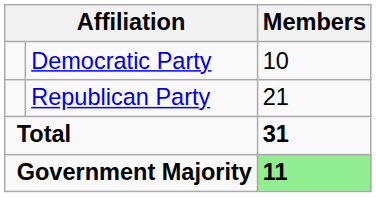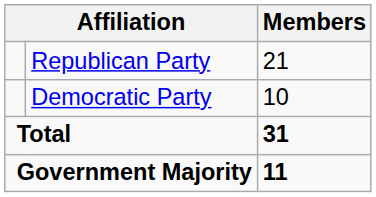rows swapped: (121, 97) <-> (121, 60)
(275, 172) lightgreen background -> (275, 172) no background
